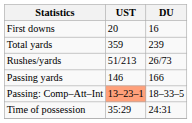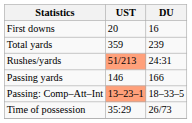(122, 61) no background -> (122, 61) lightsalmon background
(160, 61) 26/73 -> (160, 61) 24:31
(160, 110) 24:31 -> (160, 110) 26/73
